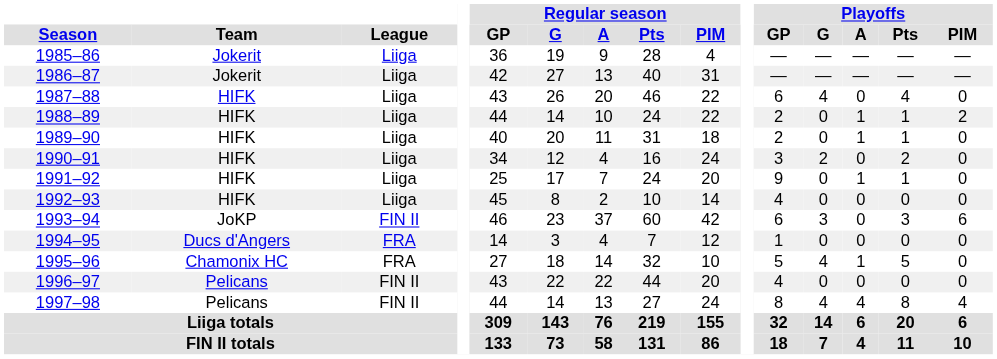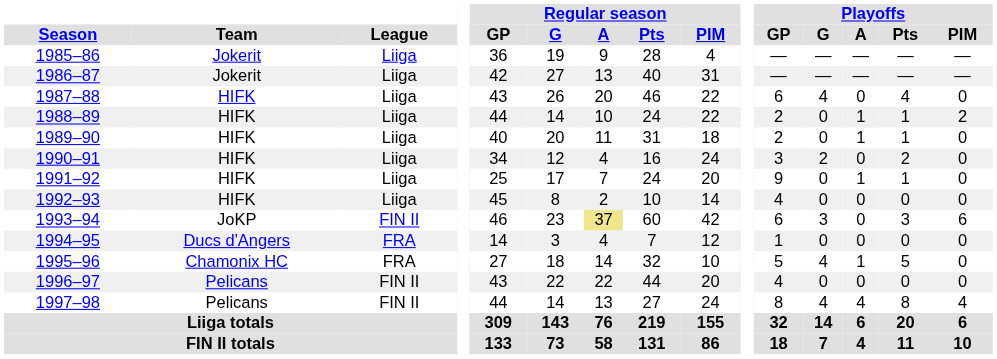(604, 220) no background -> (604, 220) khaki background
